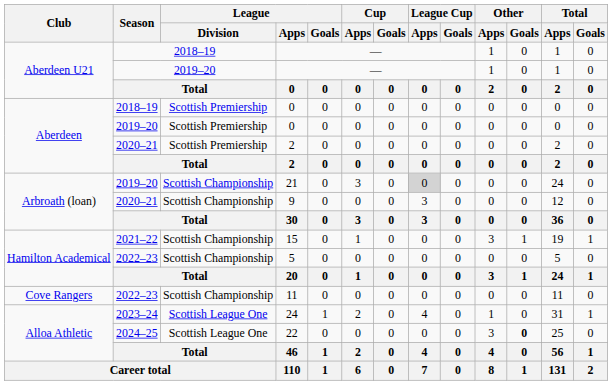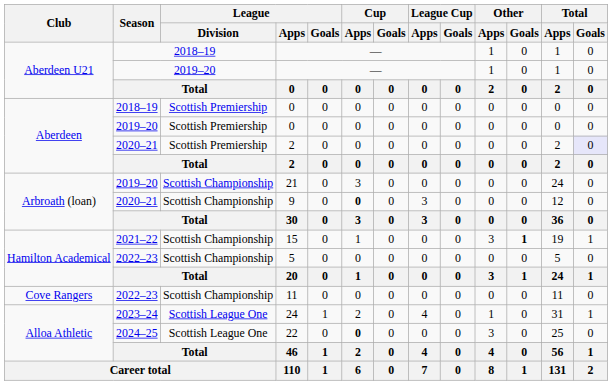(590, 145) no background -> (590, 145) lavender background
(424, 182) lightgrey background -> (424, 182) no background
(358, 201) normal -> (358, 201) bold
(524, 239) normal -> (524, 239) bold
(358, 333) normal -> (358, 333) bold
(524, 333) bold -> (524, 333) normal
